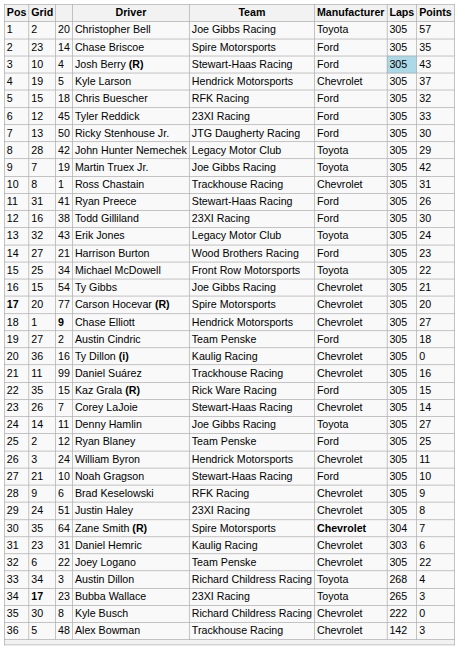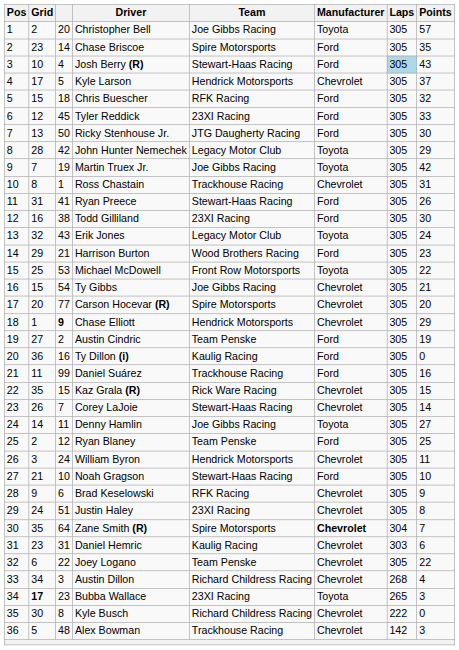(37, 81) 19 -> (37, 81) 17
(37, 253) 27 -> (37, 253) 29
(64, 270) 34 -> (64, 270) 53
(13, 304) bold -> (13, 304) normal
(425, 321) 27 -> (425, 321) 29
(425, 338) 18 -> (425, 338) 19
(340, 356) Chevrolet -> (328, 356) Ford
(340, 373) Chevrolet -> (328, 373) Ford
(328, 390) Ford -> (340, 390) Chevrolet
(333, 579) Toyota -> (340, 579) Chevrolet
